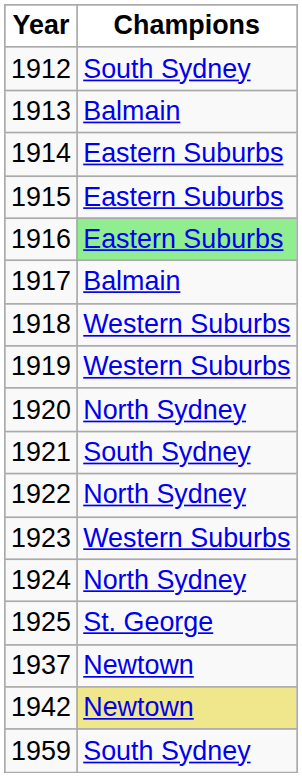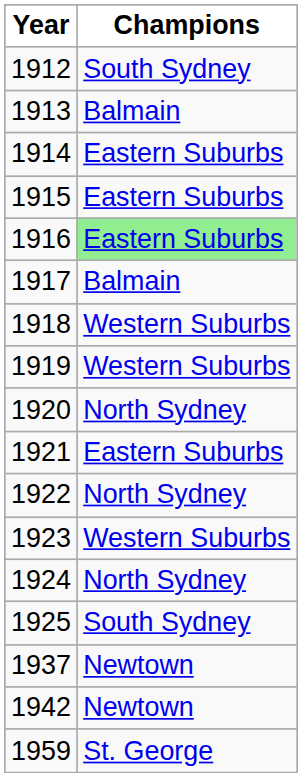(167, 452) South Sydney -> (183, 452) Eastern Suburbs
(148, 622) St. George -> (167, 622) South Sydney
(139, 707) khaki background -> (139, 707) no background
(167, 750) South Sydney -> (148, 750) St. George
